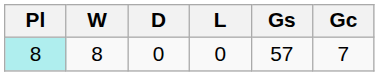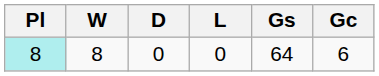(282, 53) 57 -> (282, 53) 64
(343, 53) 7 -> (343, 53) 6
